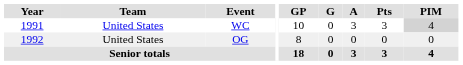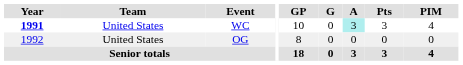(32, 25) normal -> (32, 25) bold
(354, 25) no background -> (354, 25) paleturquoise background
(431, 25) lightgrey background -> (431, 25) no background
